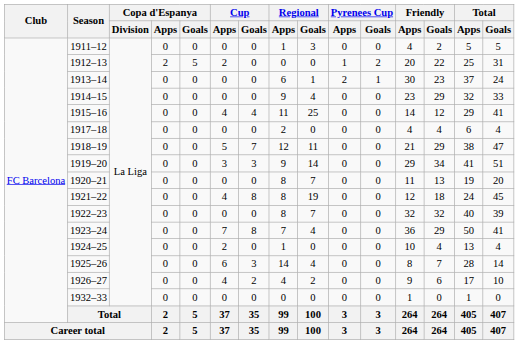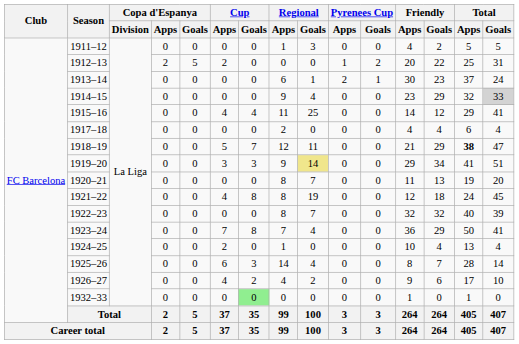(498, 96) no background -> (498, 96) lightgrey background
(469, 146) normal -> (469, 146) bold
(313, 163) no background -> (313, 163) khaki background
(254, 297) no background -> (254, 297) lightgreen background
